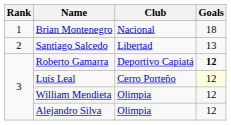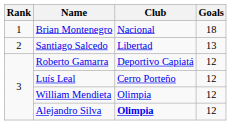(211, 62) bold -> (211, 62) normal
(211, 78) lightyellow background -> (211, 78) no background
(134, 111) normal -> (135, 111) bold
